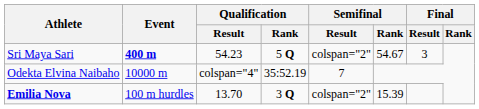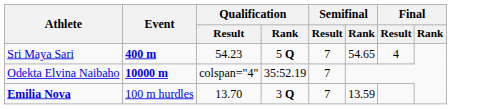(341, 53) colspan="2" -> (327, 53) 7
(390, 53) 54.67 -> (362, 53) 54.65
(424, 53) 3 -> (396, 53) 4
(146, 73) normal -> (147, 73) bold
(341, 93) colspan="2" -> (327, 93) 7
(390, 93) 15.39 -> (362, 93) 13.59
